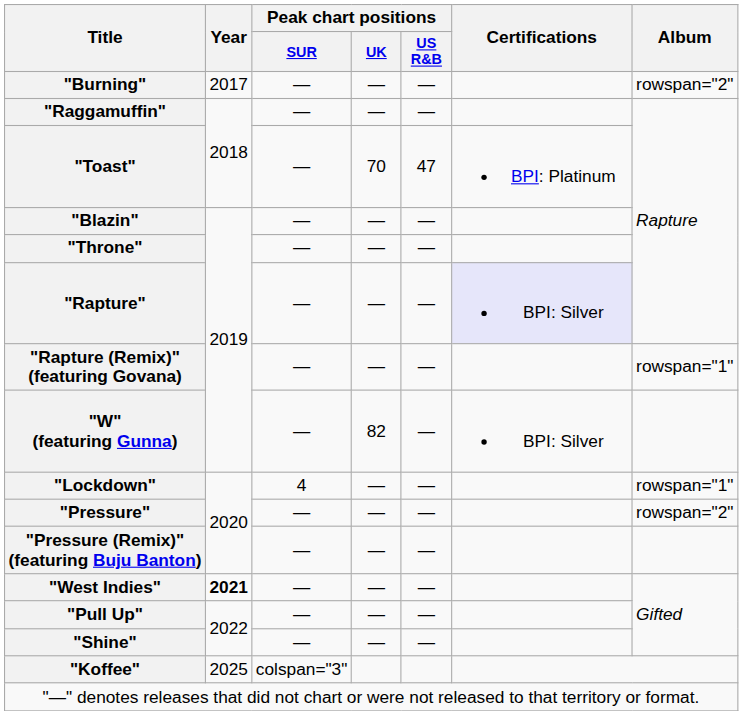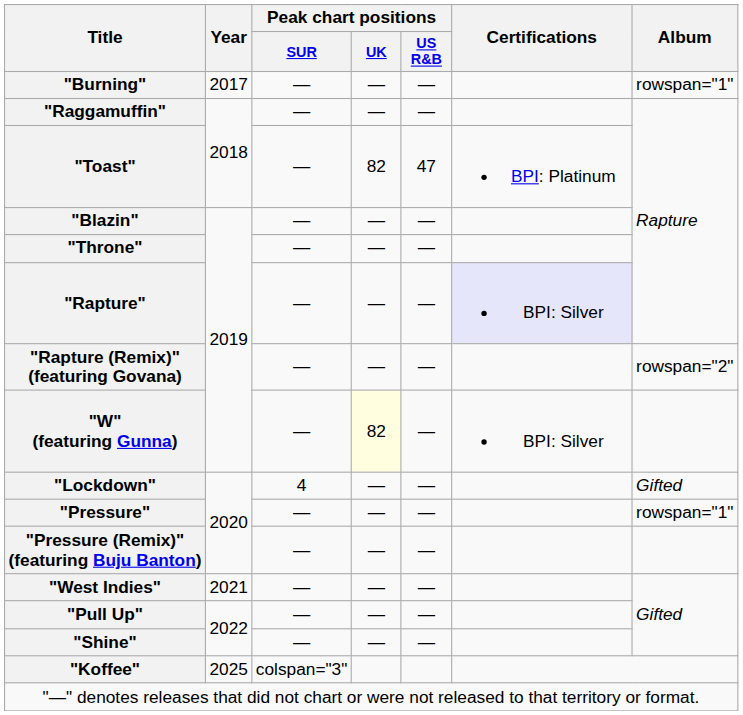(685, 84) rowspan="2" -> (685, 84) rowspan="1"
(376, 166) 70 -> (376, 166) 82
(685, 366) rowspan="1" -> (685, 366) rowspan="2"
(376, 431) no background -> (376, 431) lightyellow background
(685, 485) rowspan="1" -> (659, 485) Gifted
(685, 512) rowspan="2" -> (685, 512) rowspan="1"
(229, 587) bold -> (229, 587) normal
